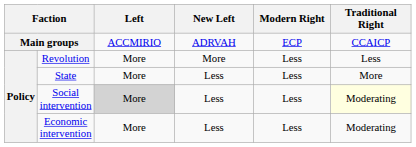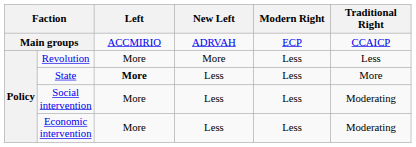(134, 76) normal -> (134, 76) bold
(134, 99) lightgrey background -> (134, 99) no background
(371, 99) lightyellow background -> (371, 99) no background
